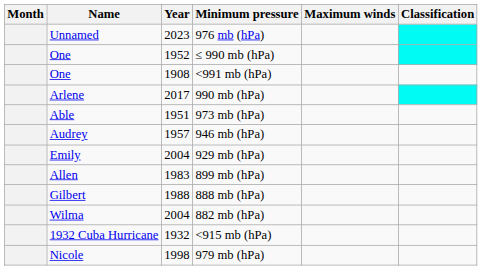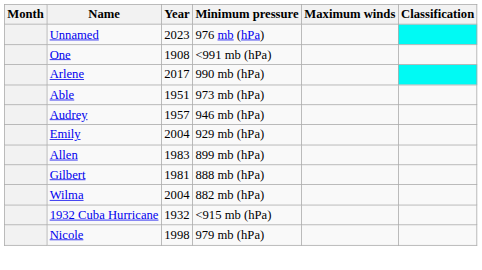- row: (235, 54)
(177, 194) 1988 -> (177, 174) 1981
